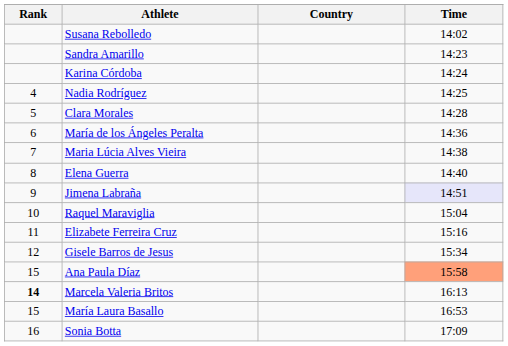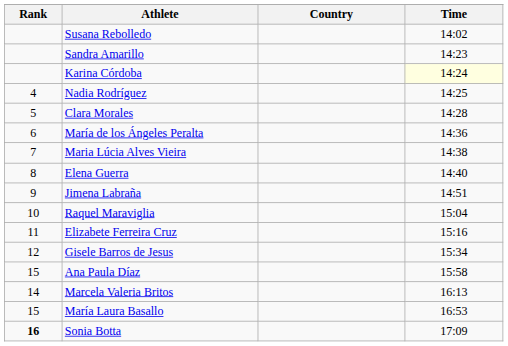(454, 73) no background -> (454, 73) lightyellow background
(454, 192) lavender background -> (454, 192) no background
(454, 271) lightsalmon background -> (454, 271) no background
(33, 291) bold -> (33, 291) normal
(33, 331) normal -> (33, 331) bold
